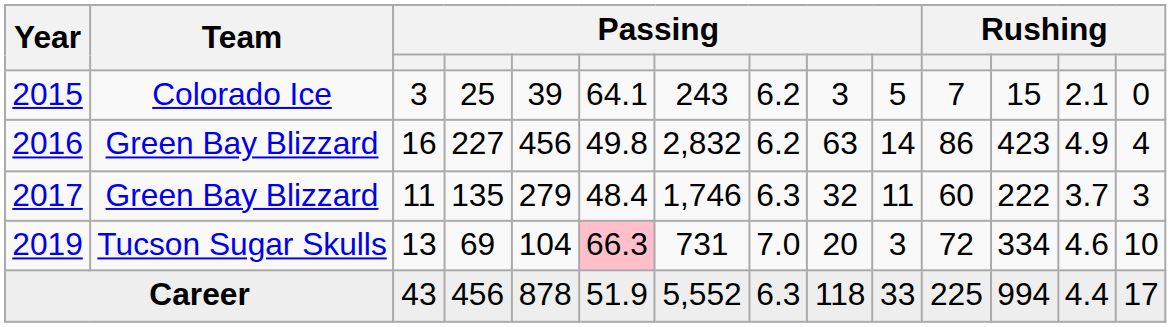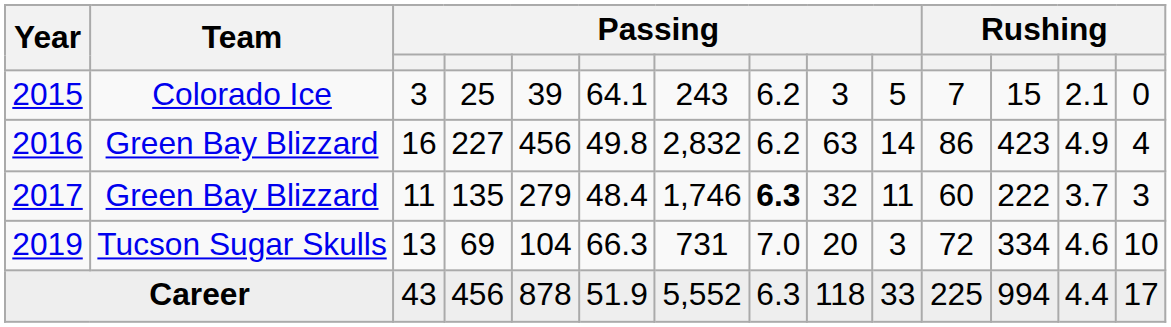(778, 194) normal -> (778, 194) bold
(617, 245) pink background -> (617, 245) no background
